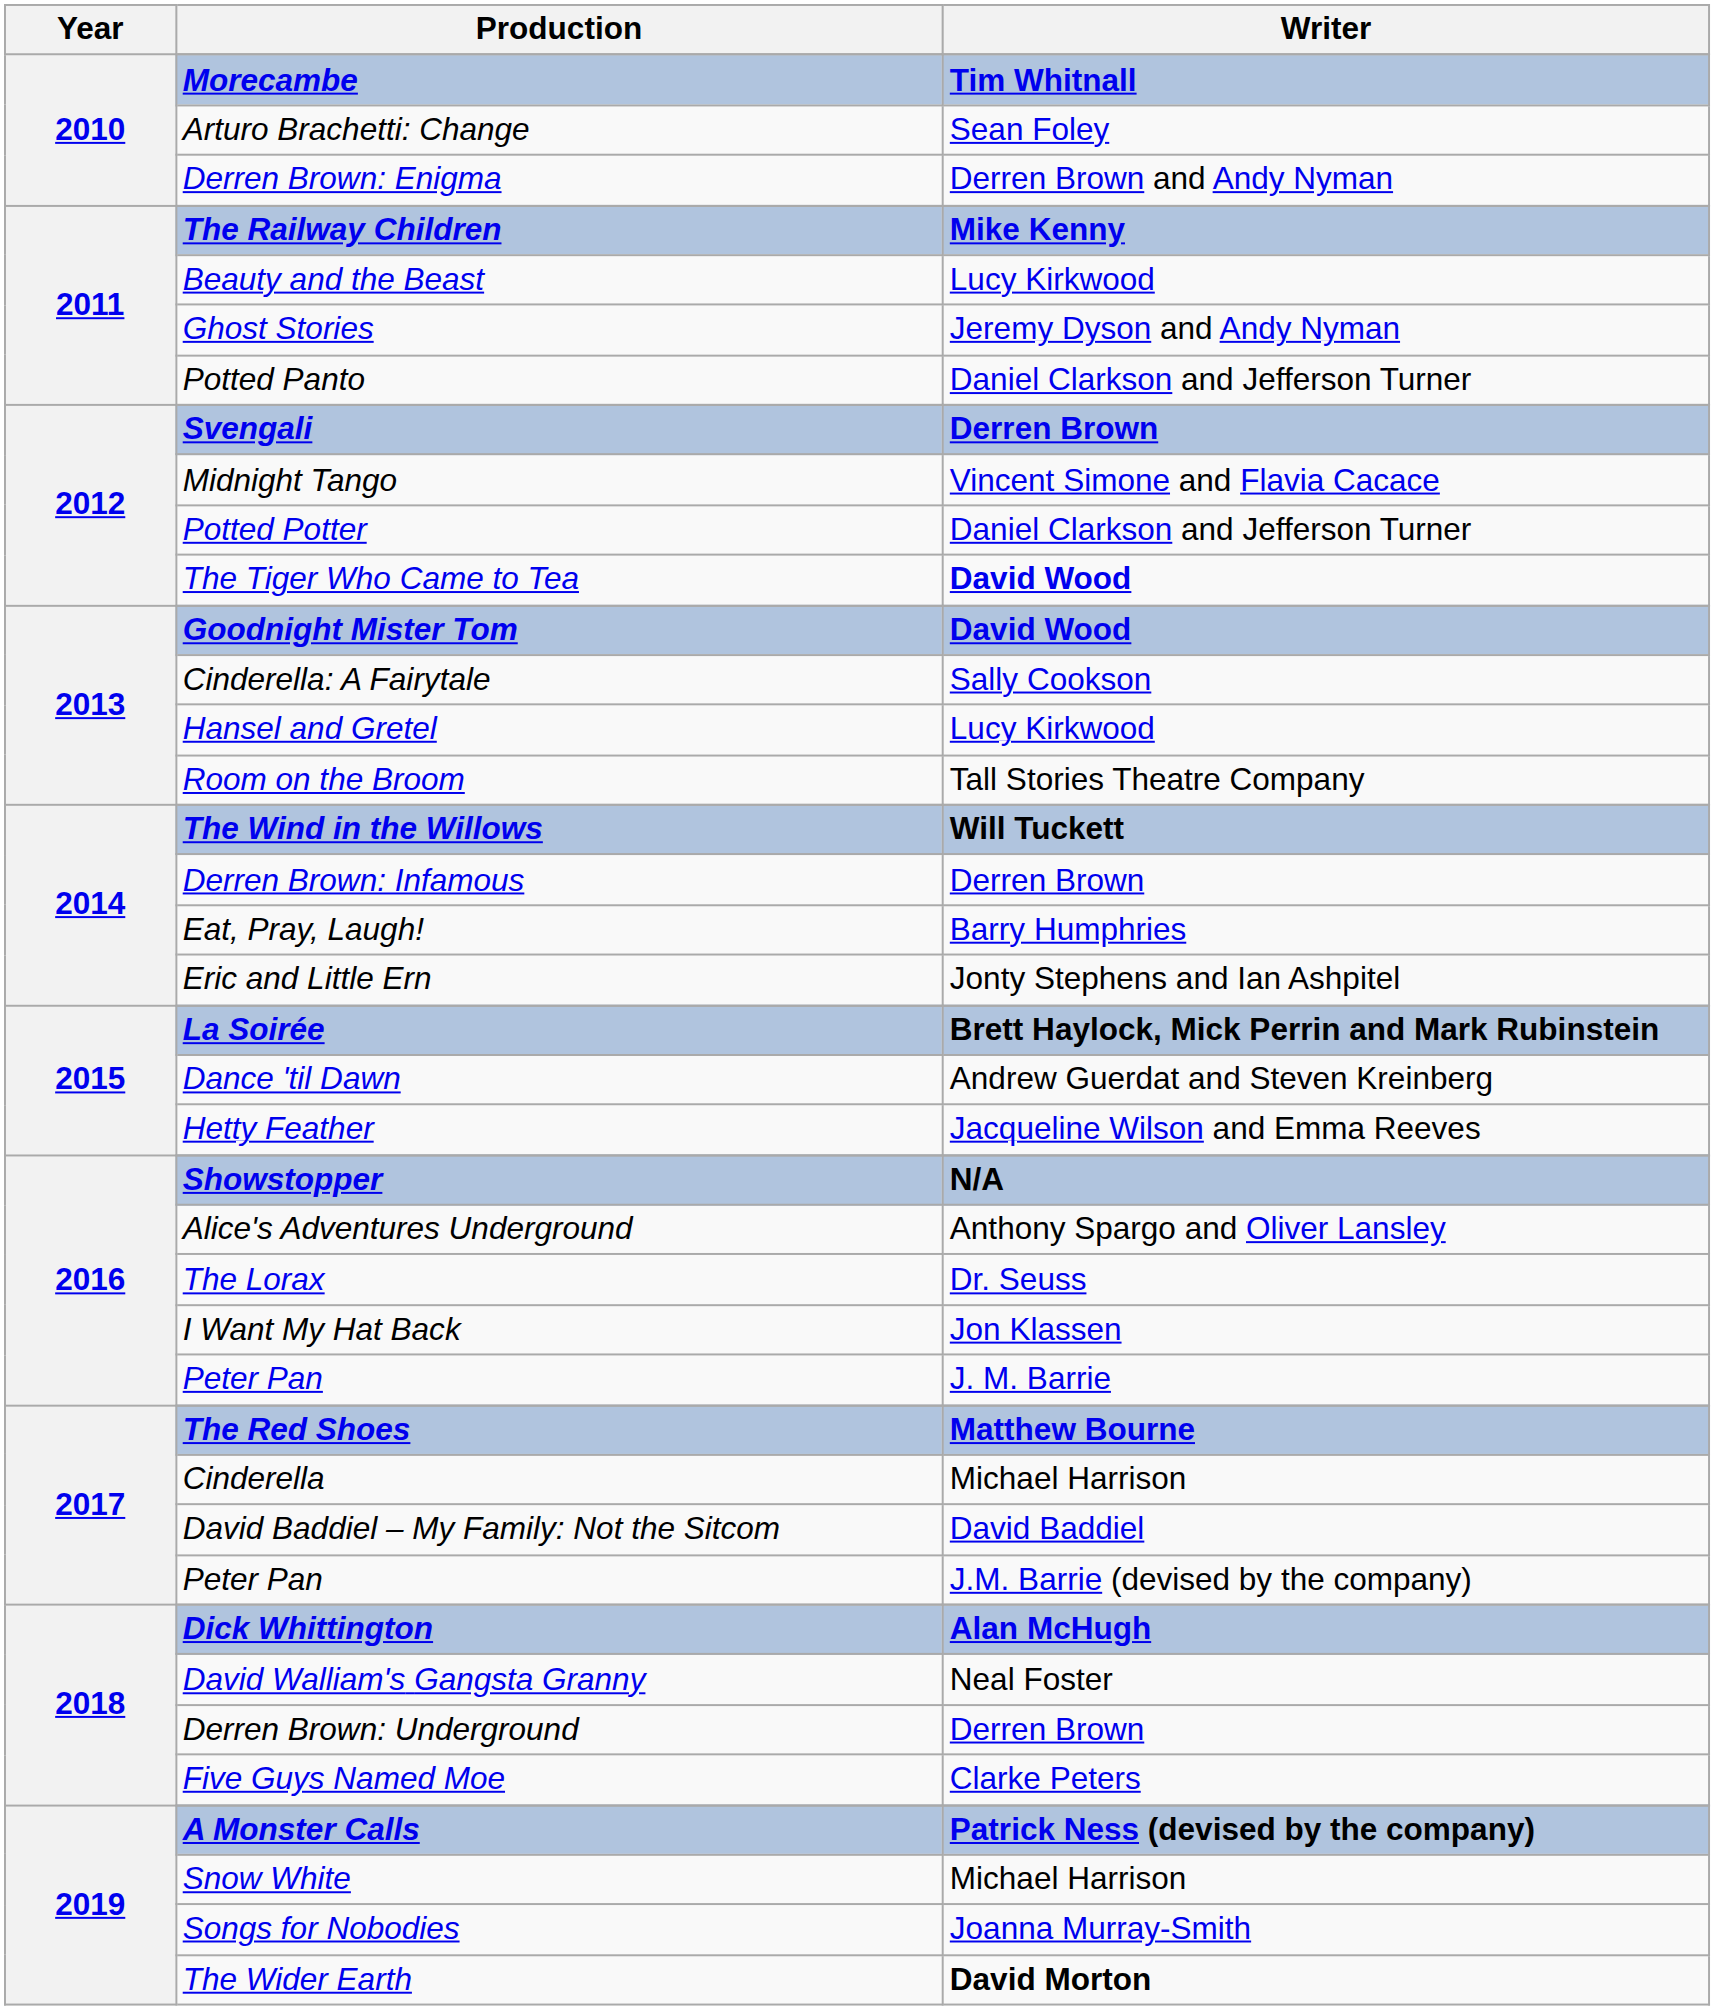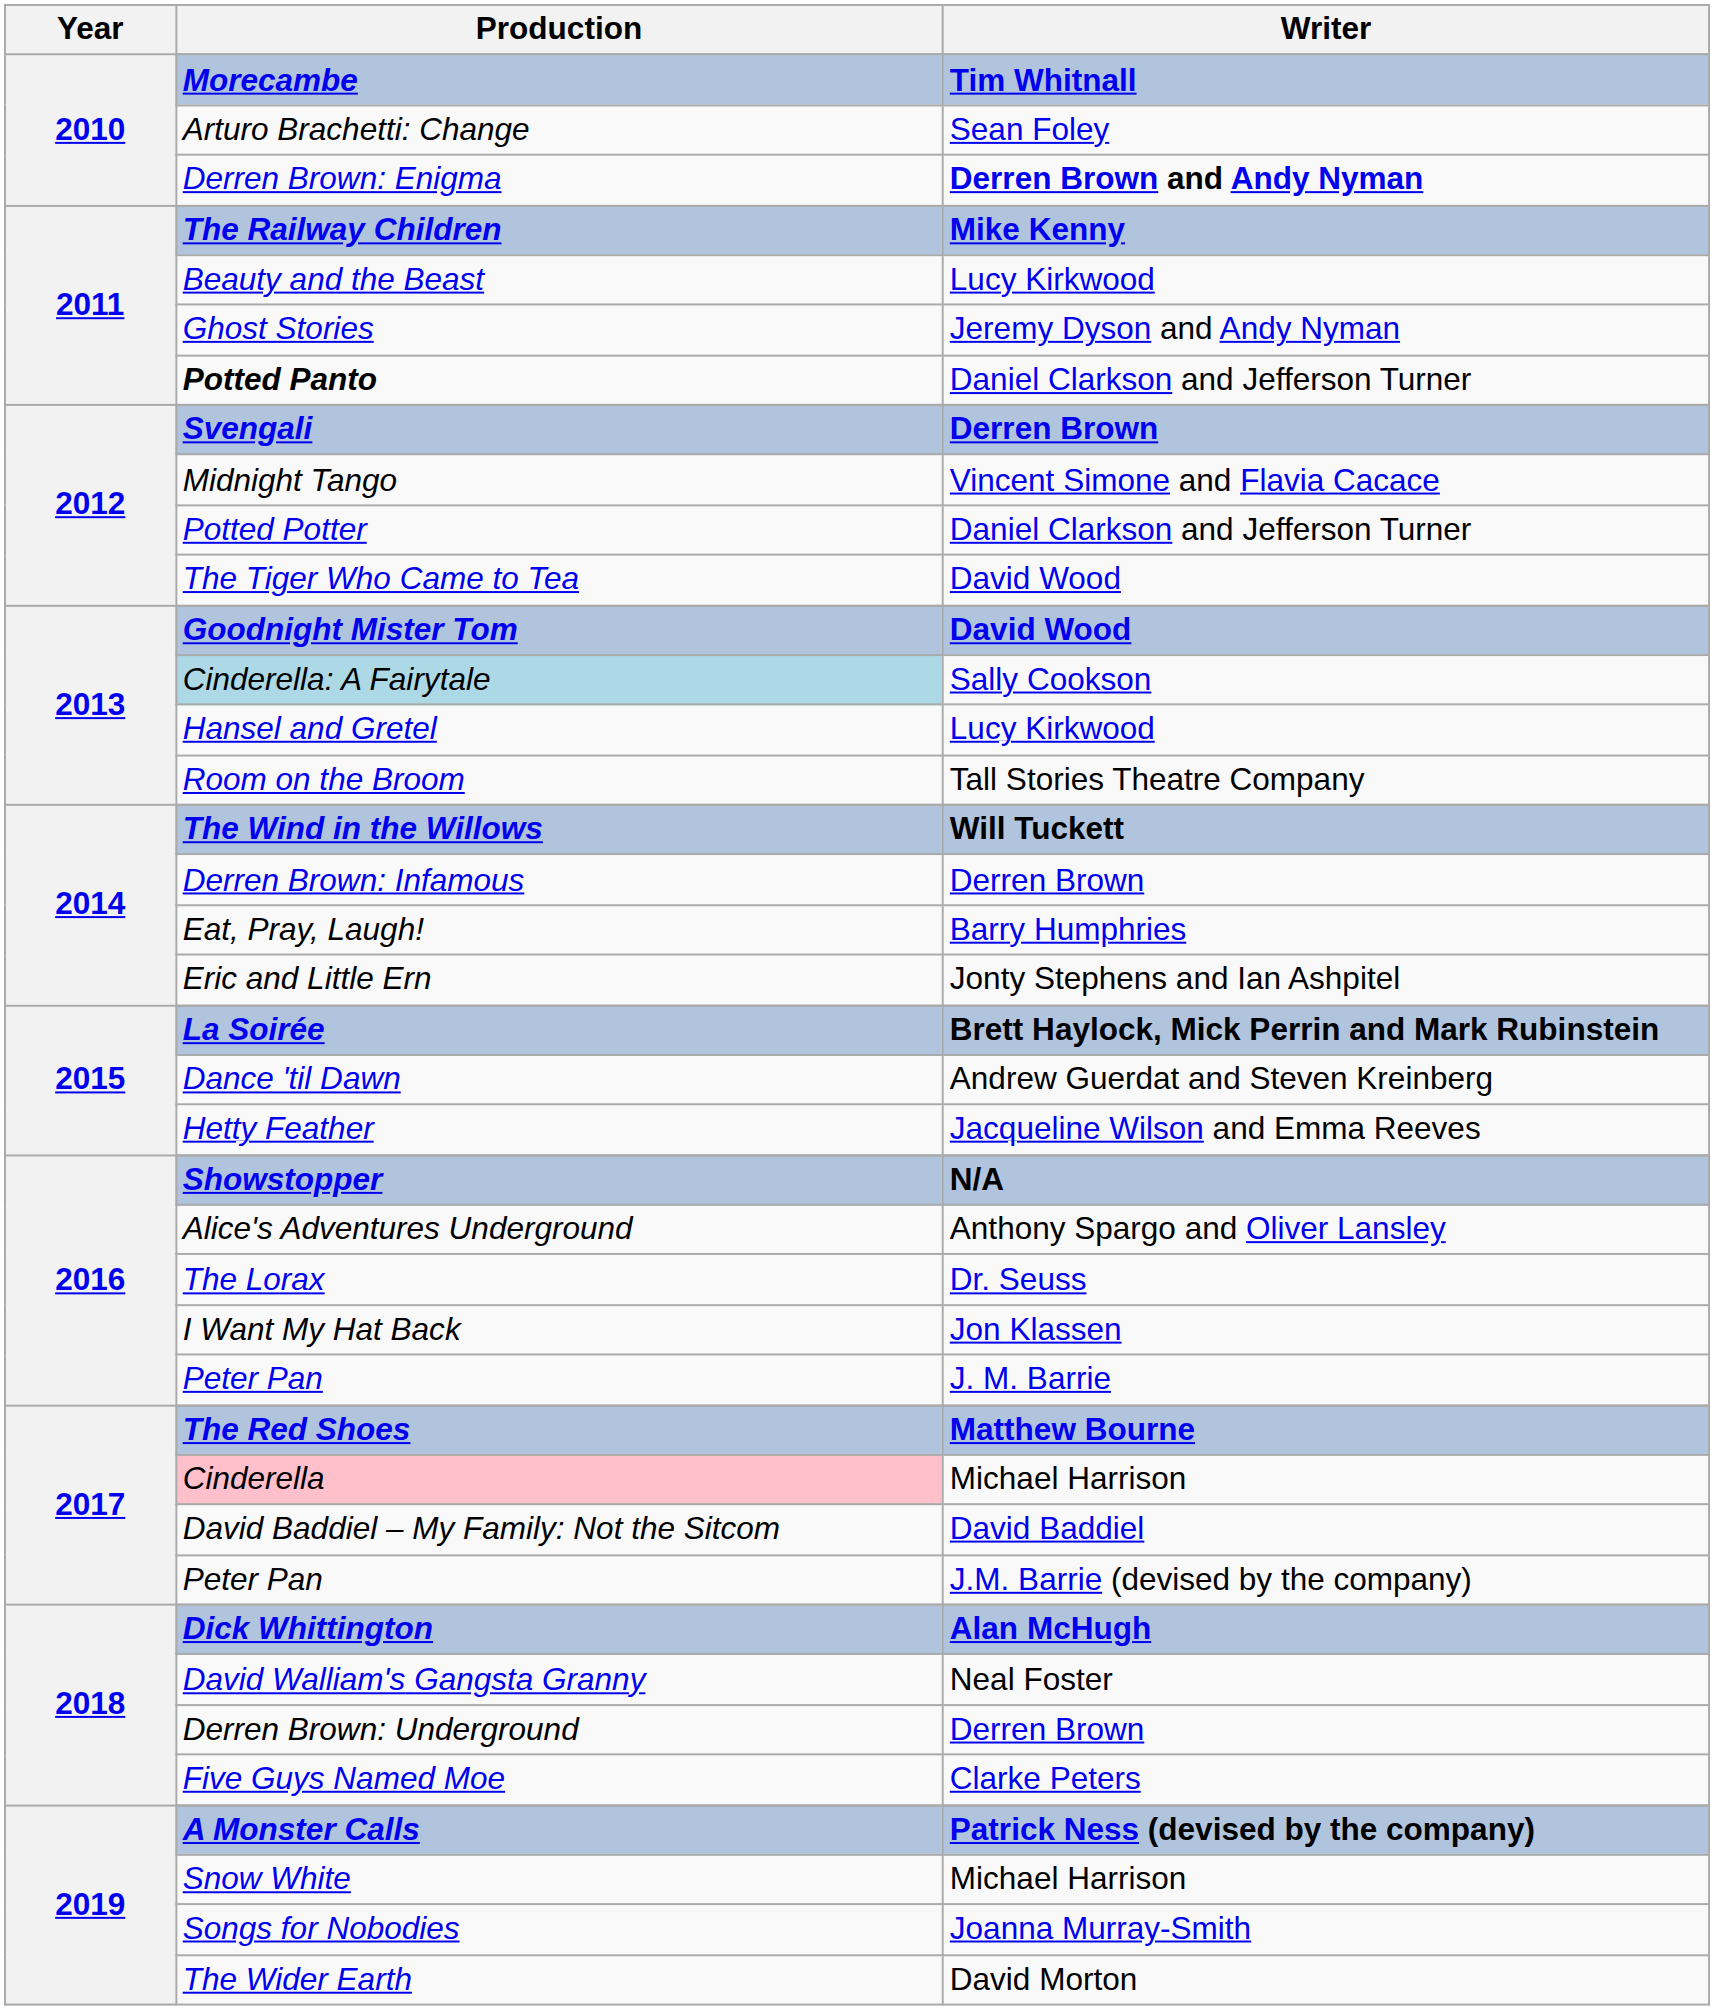(1171, 179) normal -> (1187, 179) bold
(274, 379) normal -> (280, 379) bold
(1041, 579) bold -> (1035, 579) normal
(337, 679) no background -> (337, 679) lightblue background
(254, 1479) no background -> (254, 1479) pink background
(1051, 1979) bold -> (1044, 1979) normal
